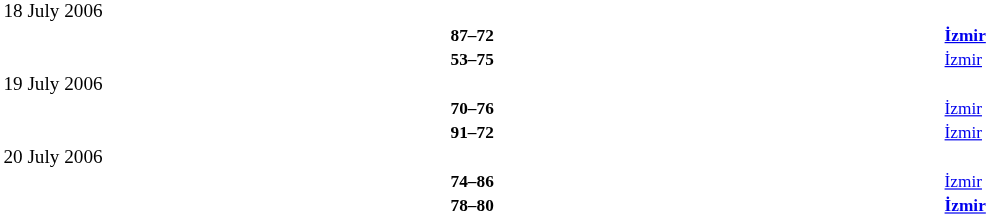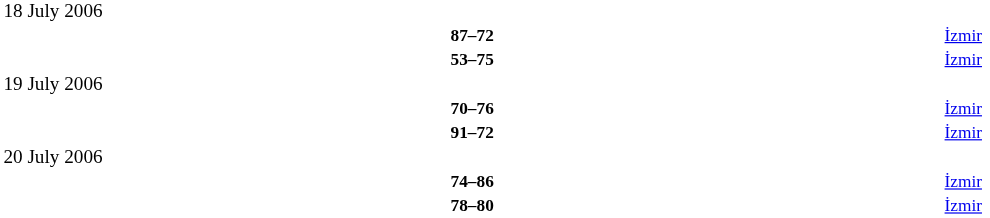(965, 35) bold -> (963, 35) normal
(965, 205) bold -> (963, 205) normal
